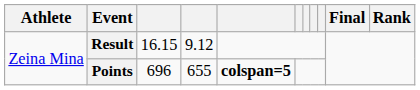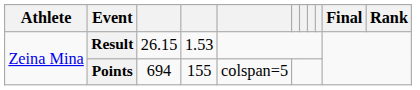(159, 45) 16.15 -> (159, 45) 26.15
(199, 45) 9.12 -> (199, 45) 1.53
(159, 71) 696 -> (159, 71) 694
(199, 71) 655 -> (199, 71) 155
(256, 71) bold -> (255, 71) normal
